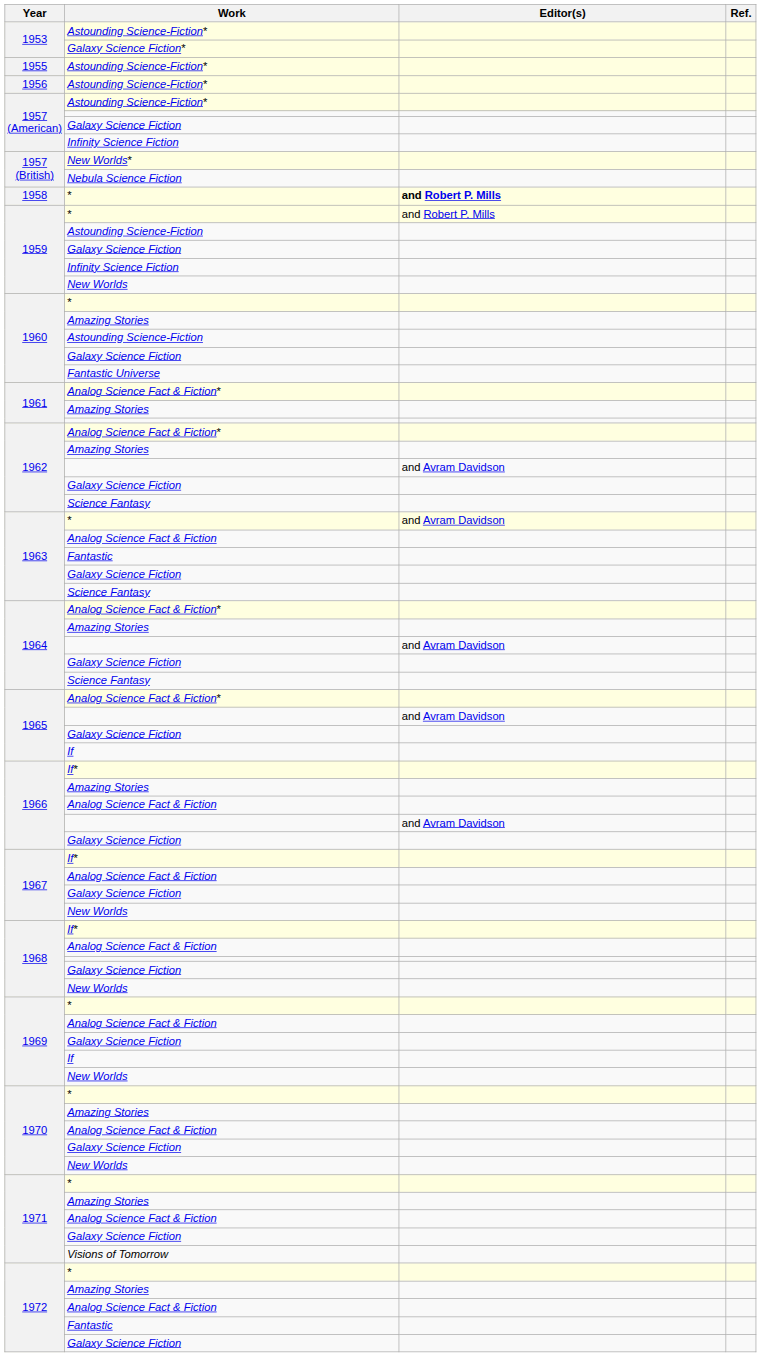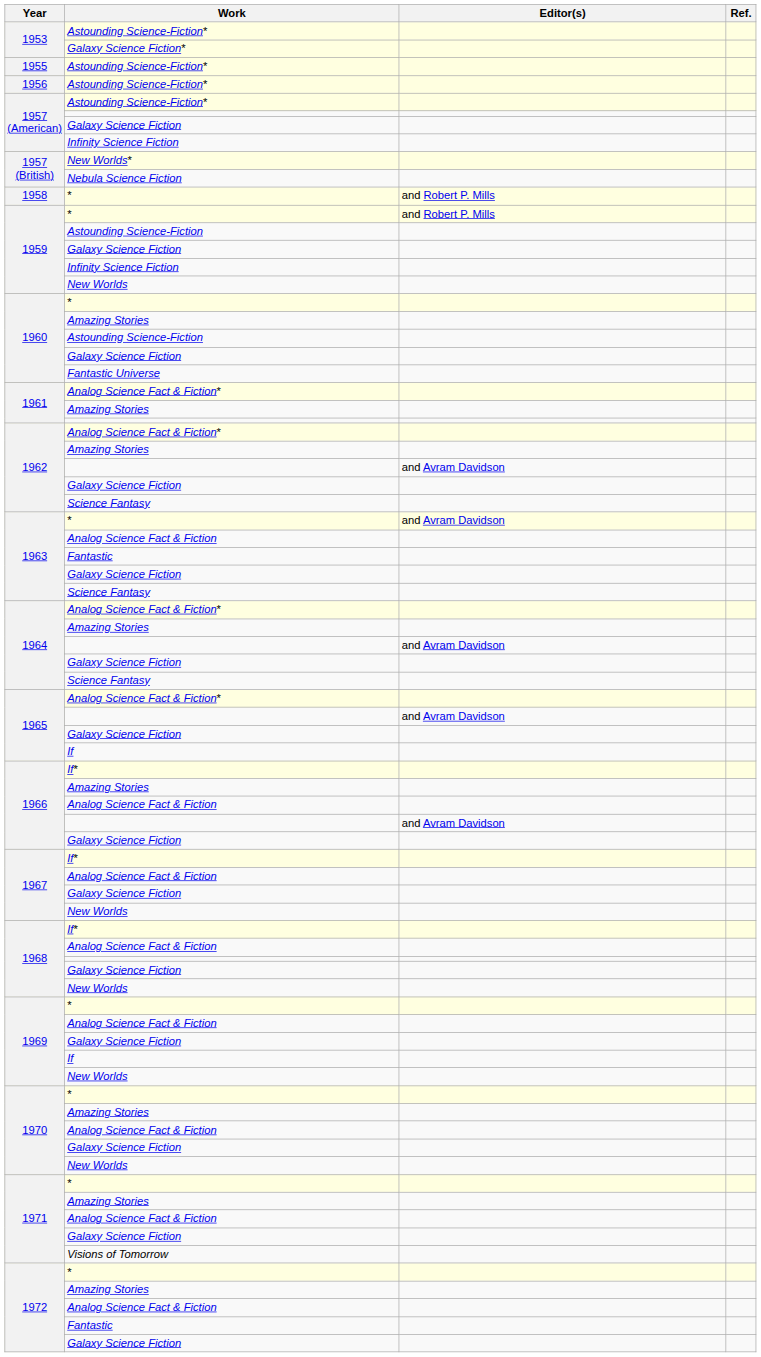(451, 196) bold -> (448, 196) normal
